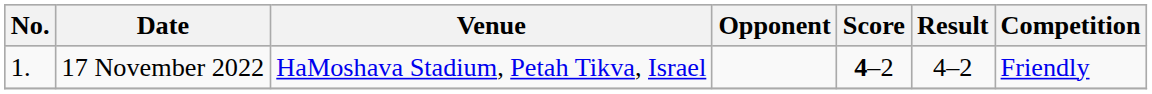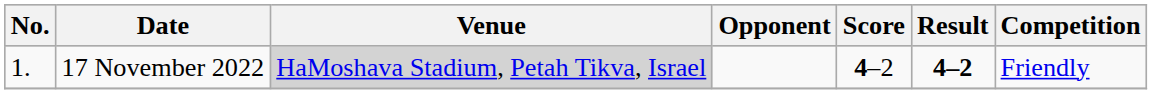(491, 66) no background -> (491, 66) lightgrey background
(953, 66) normal -> (953, 66) bold
